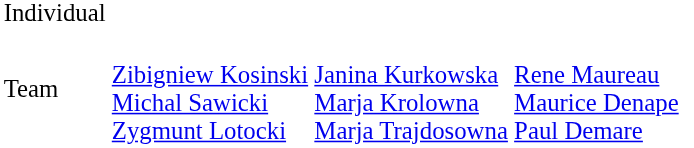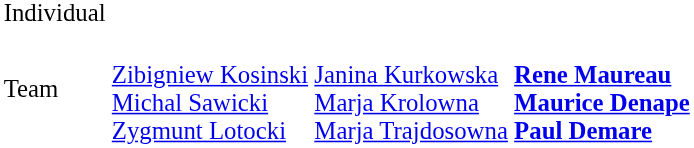(596, 103) normal -> (602, 103) bold
